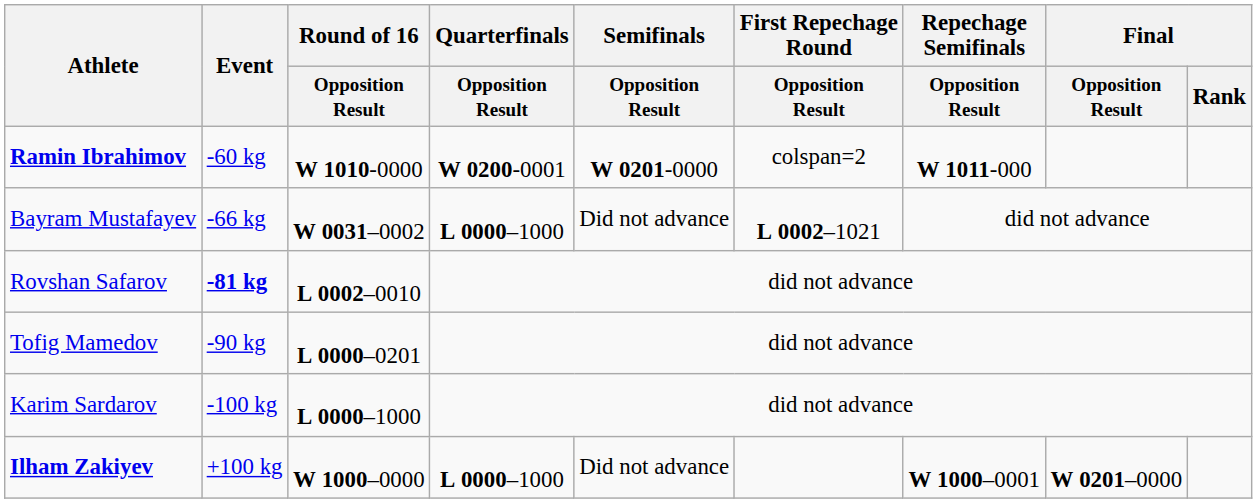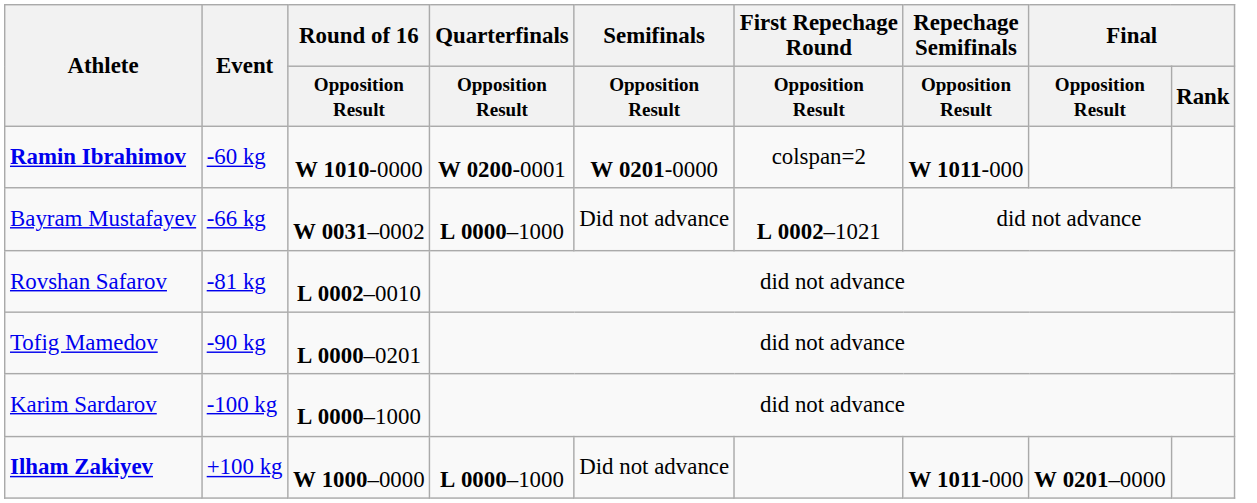(237, 280) bold -> (236, 280) normal
(974, 479) W 1000–0001 -> (966, 479) W 1011-000
